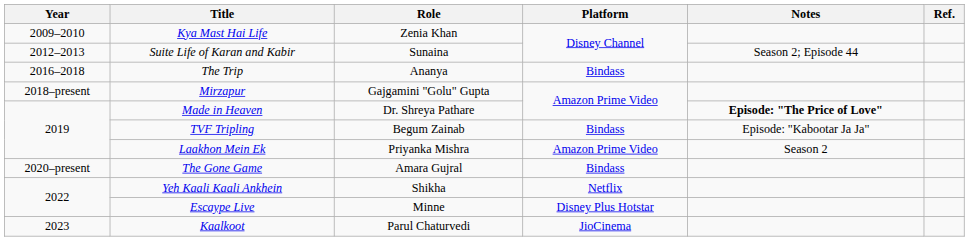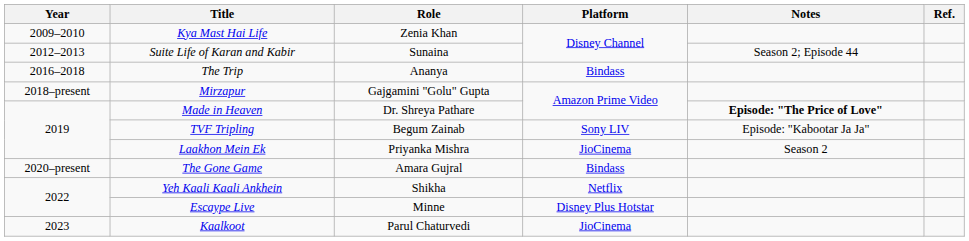(605, 129) Bindass -> (605, 129) Sony LIV
(605, 149) Amazon Prime Video -> (605, 149) JioCinema
